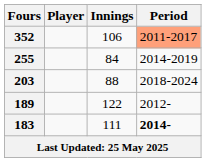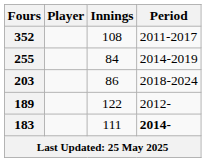(112, 37) 106 -> (112, 37) 108
(168, 37) lightsalmon background -> (168, 37) no background
(112, 81) 88 -> (112, 81) 86
